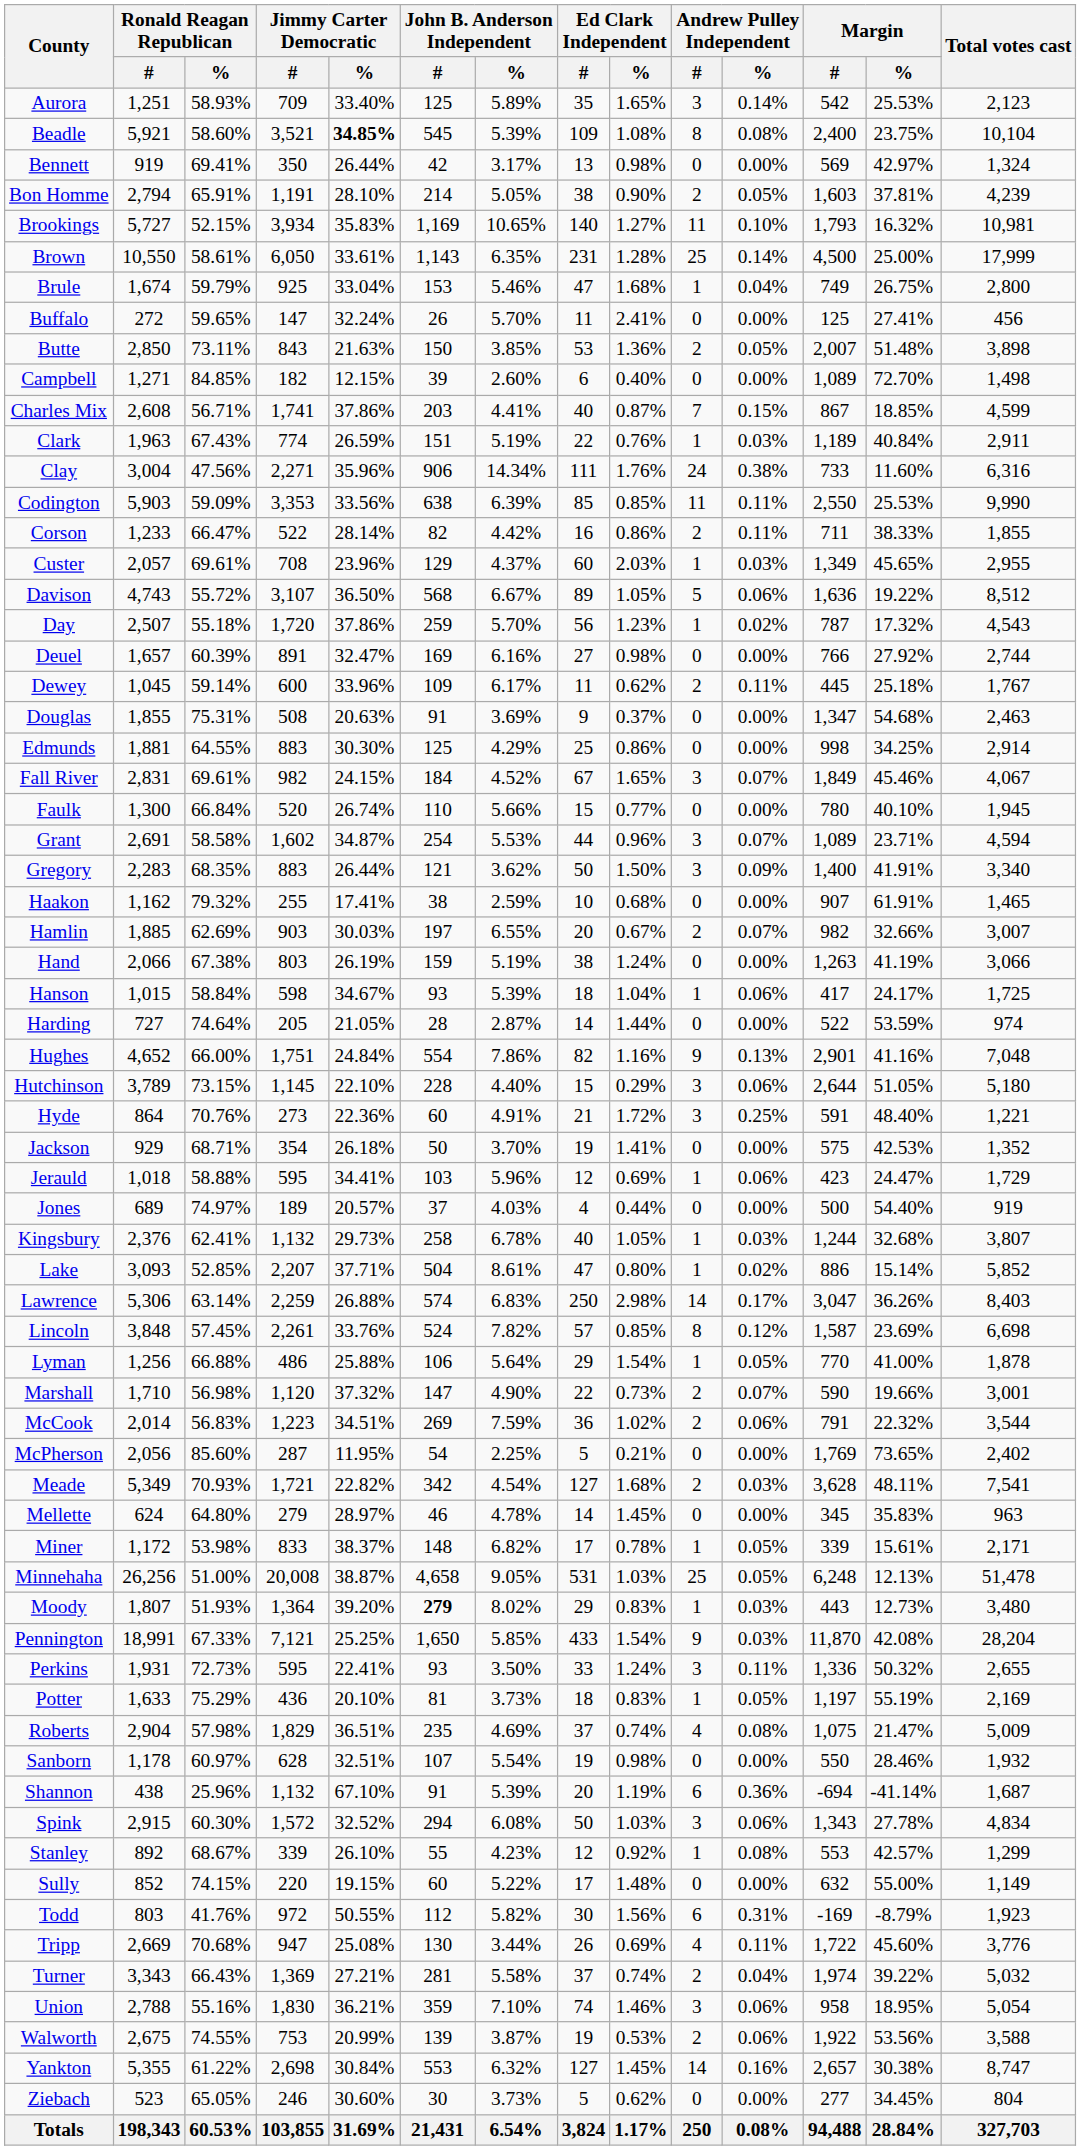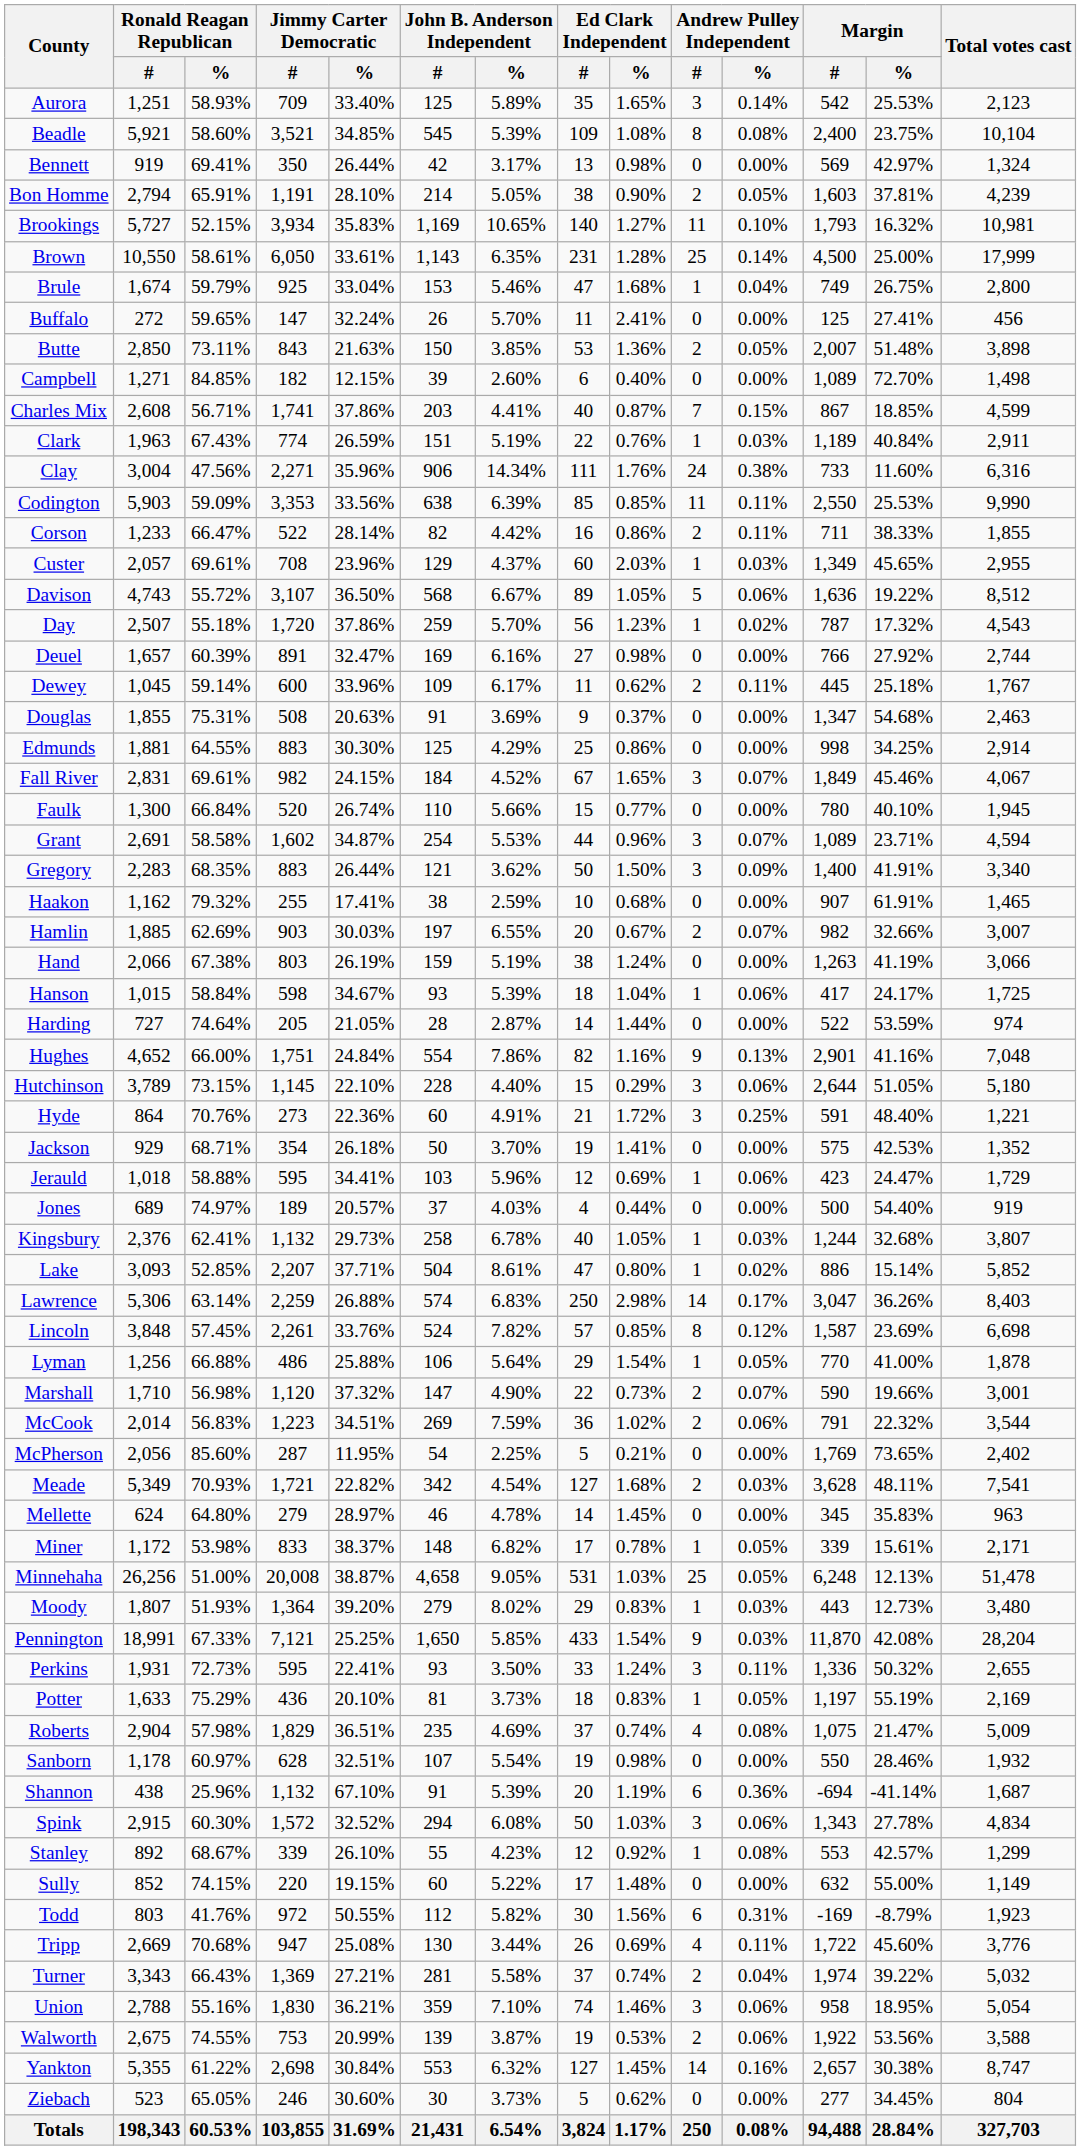(364, 133) bold -> (364, 133) normal
(438, 1607) bold -> (438, 1607) normal
